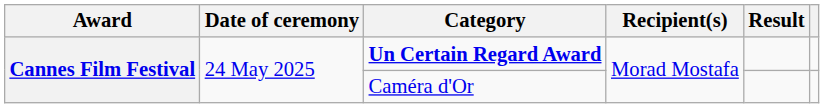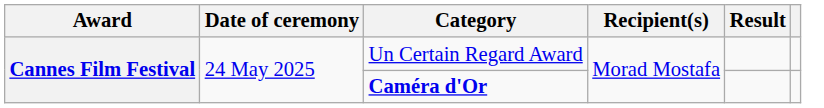(485, 53) bold -> (476, 53) normal
(421, 86) normal -> (428, 86) bold
